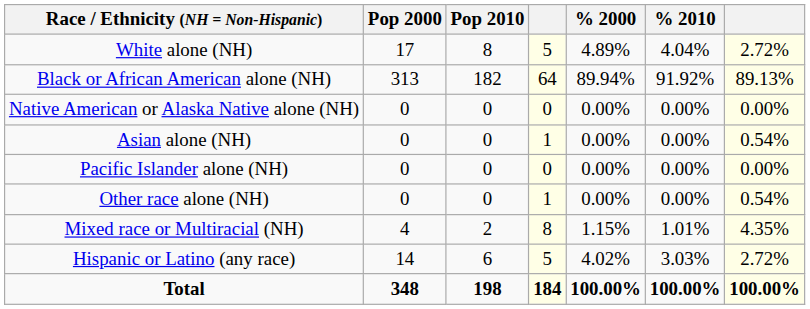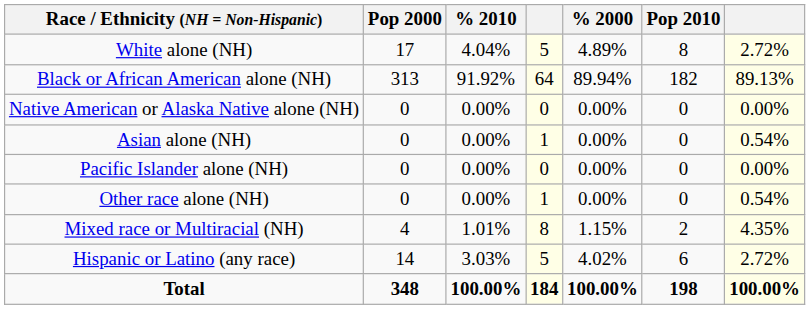columns swapped: (487, 19) <-> (685, 19)
